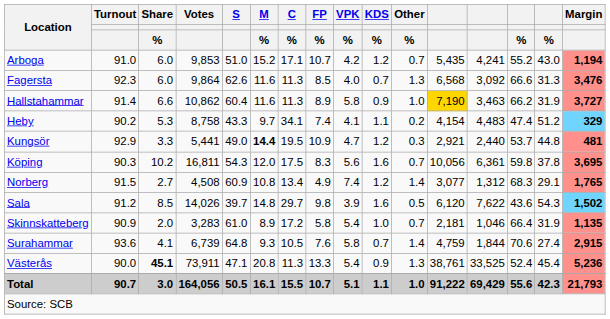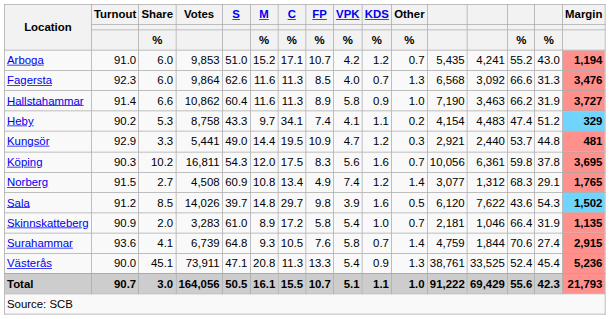(450, 101) gold background -> (450, 101) no background
(264, 141) bold -> (264, 141) normal
(162, 263) bold -> (162, 263) normal
